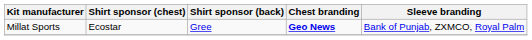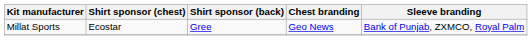(312, 27) bold -> (311, 27) normal
